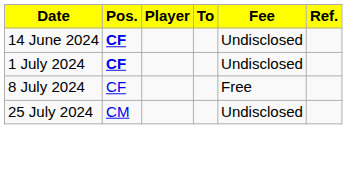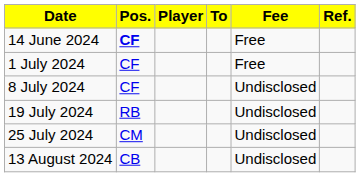(262, 40) Undisclosed -> (250, 40) Free
(116, 64) bold -> (129, 64) normal
(262, 64) Undisclosed -> (250, 64) Free
(236, 87) Free -> (275, 87) Undisclosed
+ row: (51, 111)
+ row: (60, 159)
